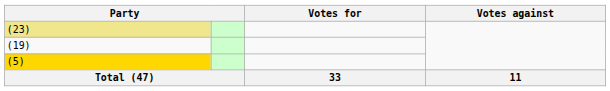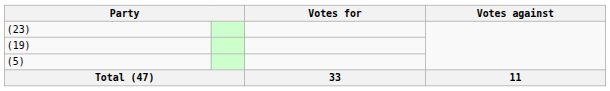(19, 29) khaki background -> (19, 29) no background
(16, 62) gold background -> (16, 62) no background
